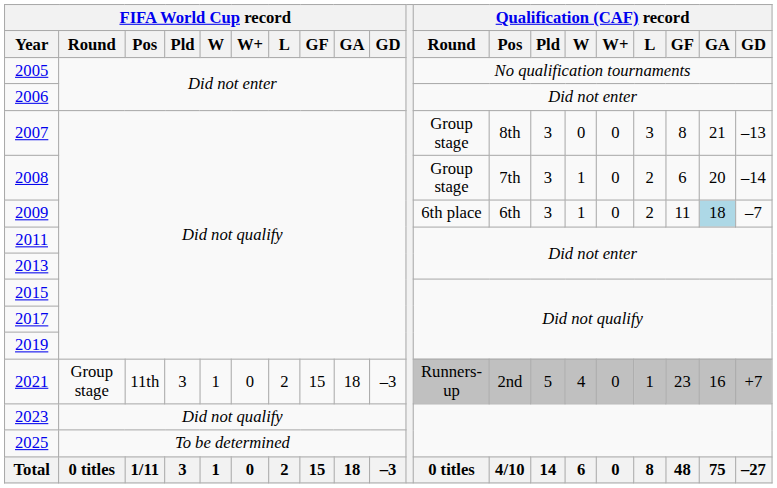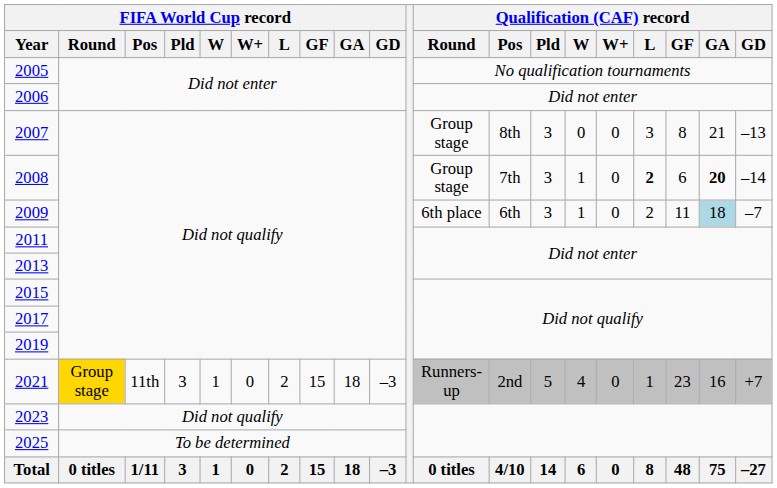(650, 177) normal -> (650, 177) bold
(717, 177) normal -> (717, 177) bold
(92, 381) no background -> (92, 381) gold background
